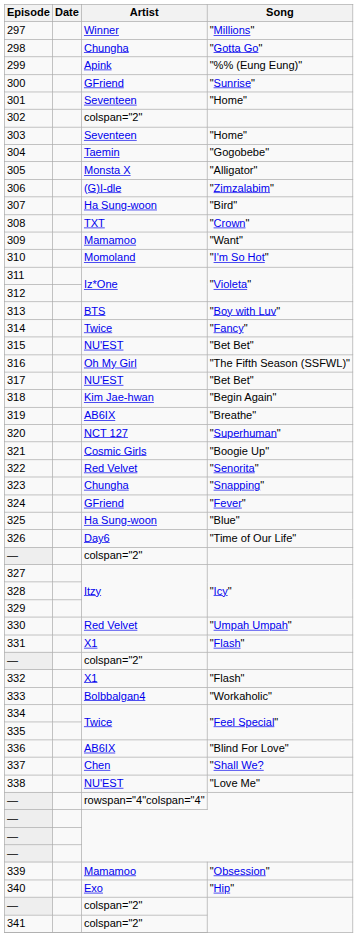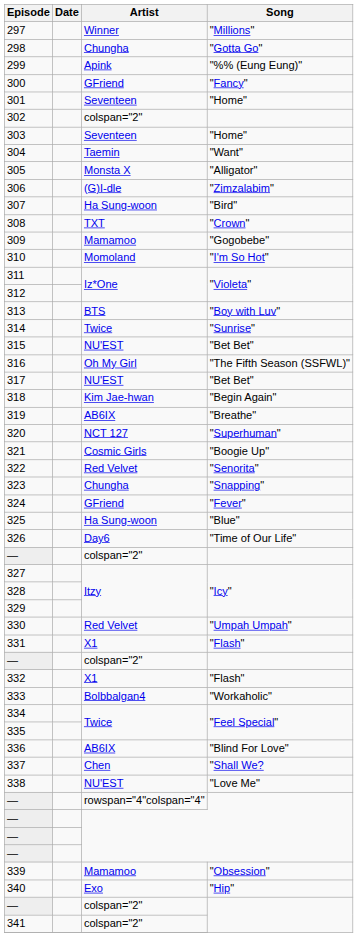(232, 83) "Sunrise" -> (229, 83) "Fancy"
(239, 153) "Gogobebe" -> (226, 153) "Want"
(226, 240) "Want" -> (239, 240) "Gogobebe"
(229, 328) "Fancy" -> (232, 328) "Sunrise"
